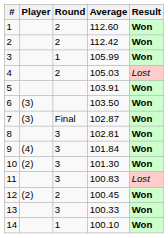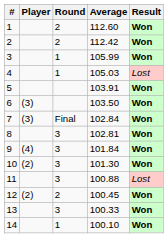(58, 73) 2 -> (58, 73) 1
(104, 118) 102.87 -> (104, 118) 102.84
(104, 179) 100.83 -> (104, 179) 100.88
